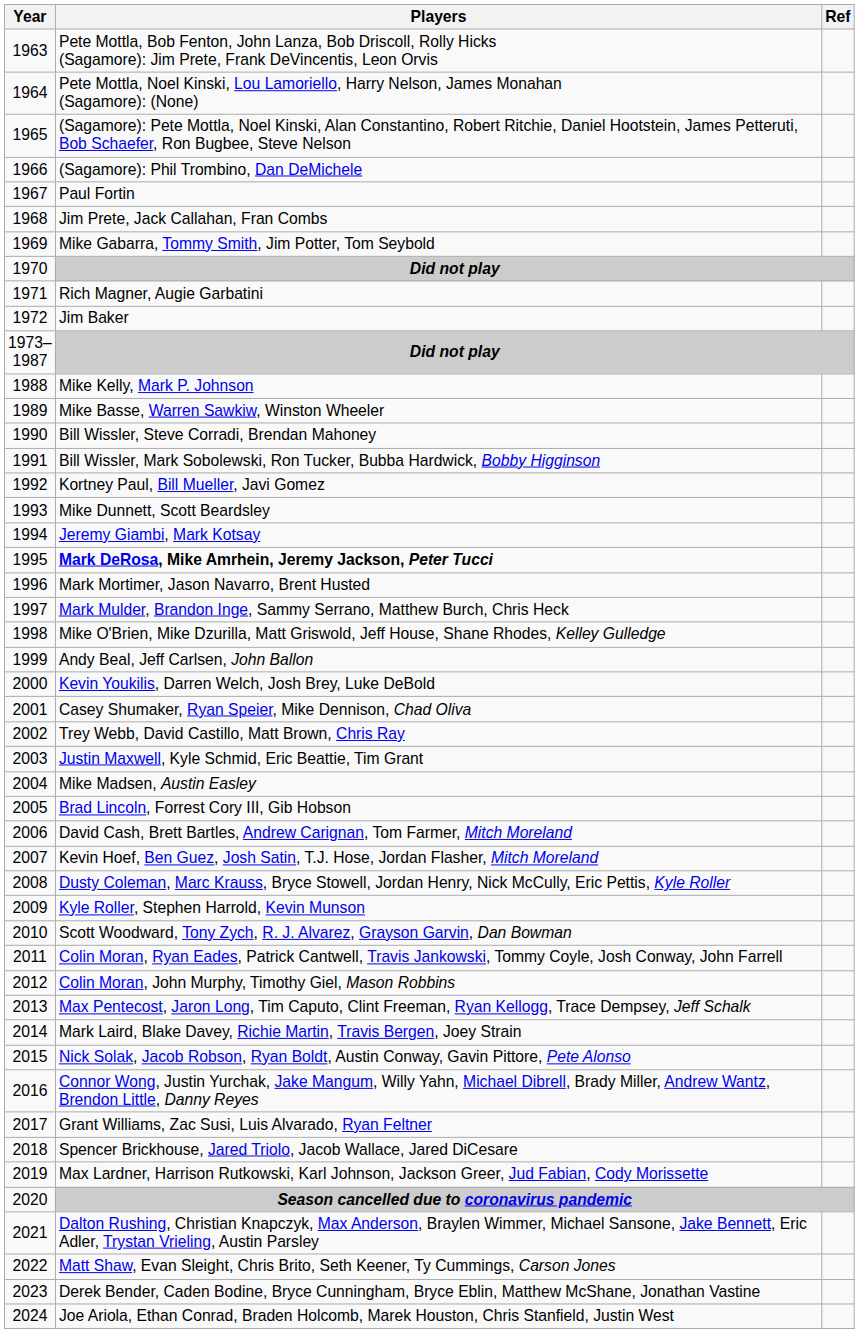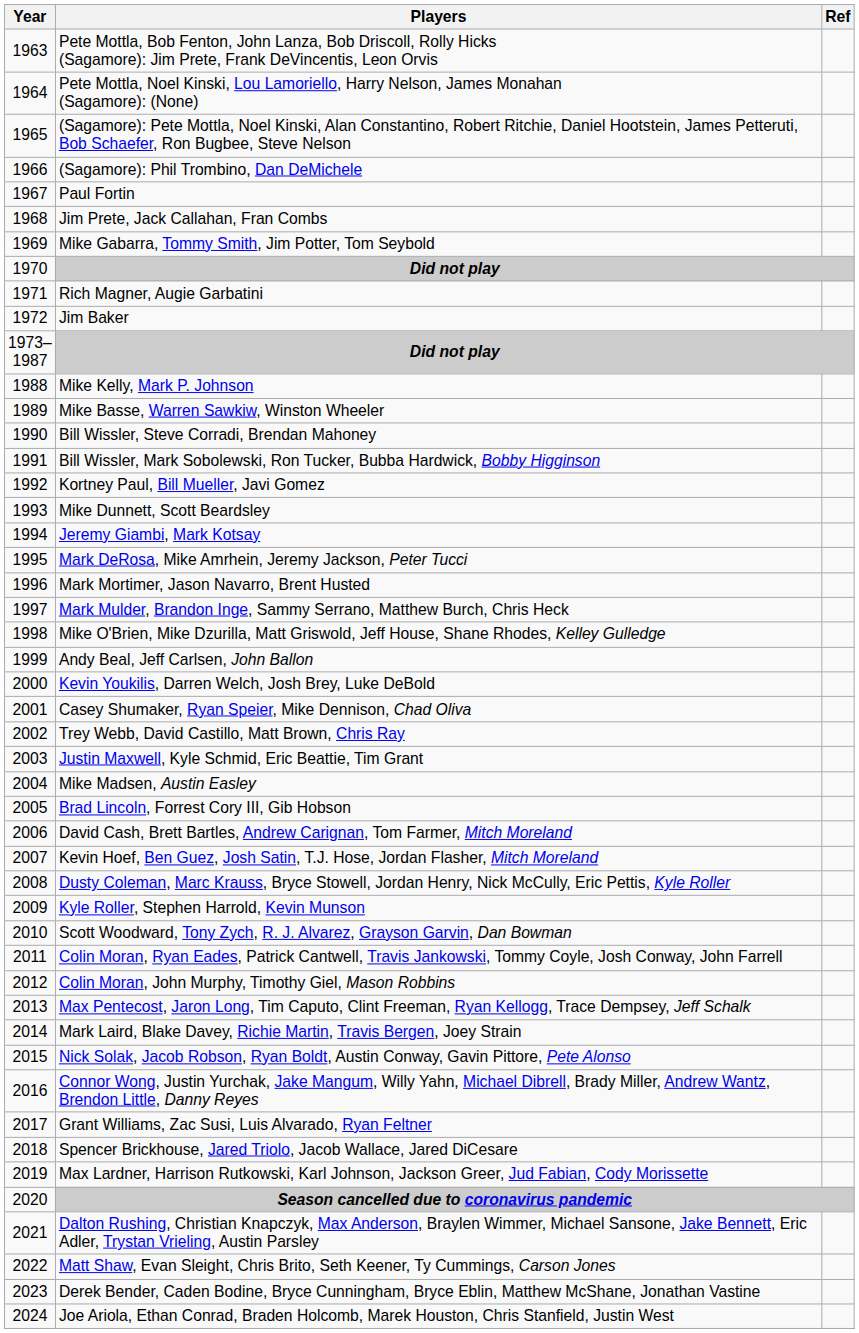(276, 559) bold -> (263, 559) normal
